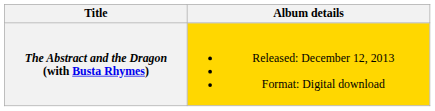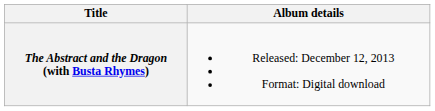(309, 71) gold background -> (309, 71) no background
